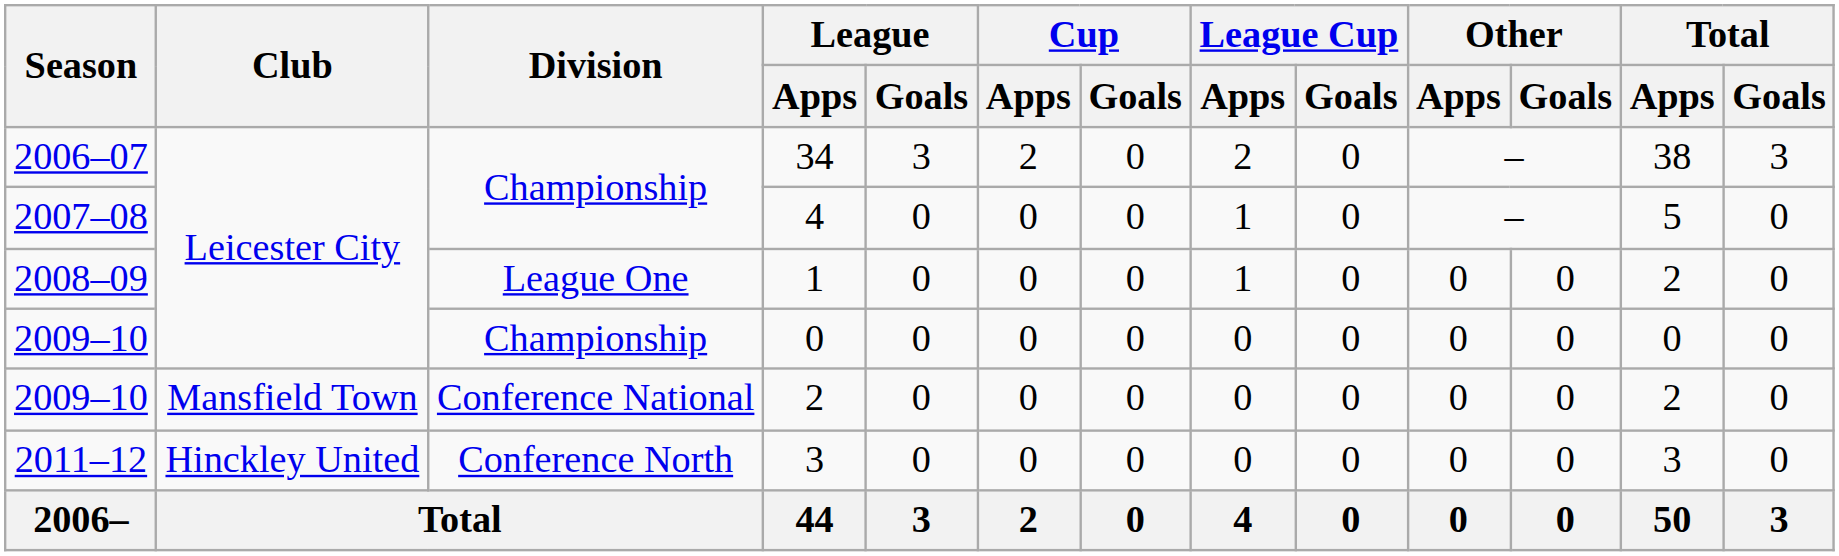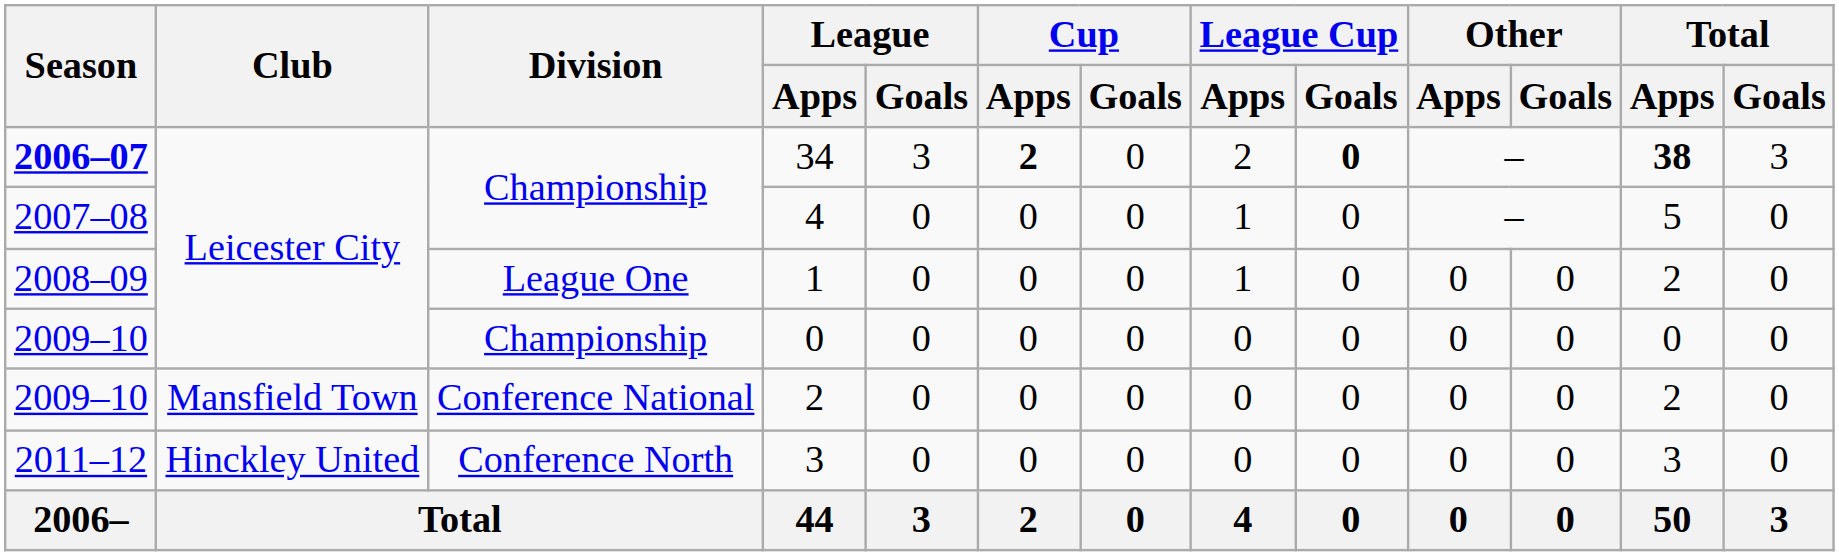(81, 156) normal -> (81, 156) bold
(1028, 156) normal -> (1028, 156) bold
(1351, 156) normal -> (1351, 156) bold
(1672, 156) normal -> (1672, 156) bold
